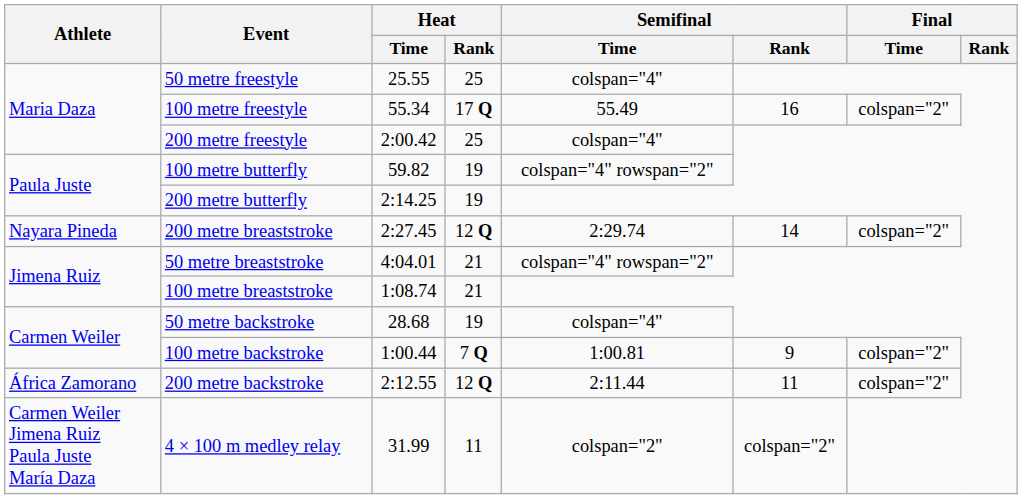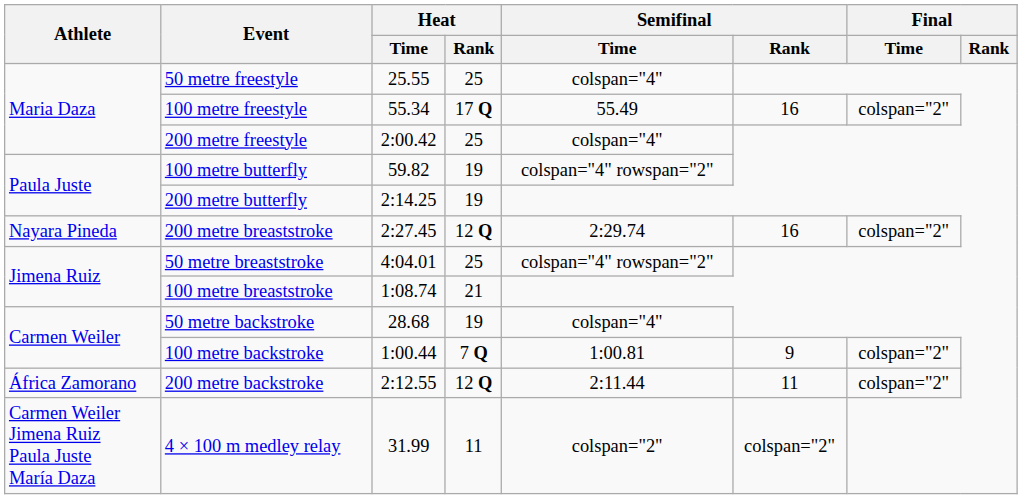(790, 231) 14 -> (790, 231) 16
(474, 261) 21 -> (474, 261) 25
